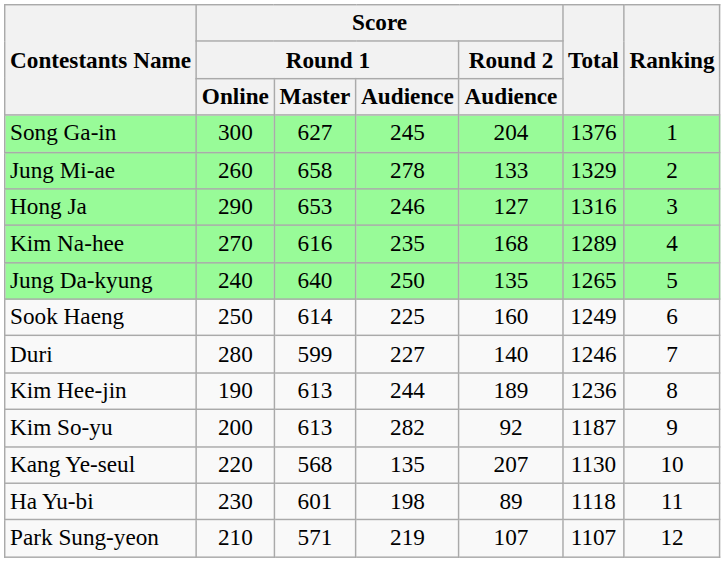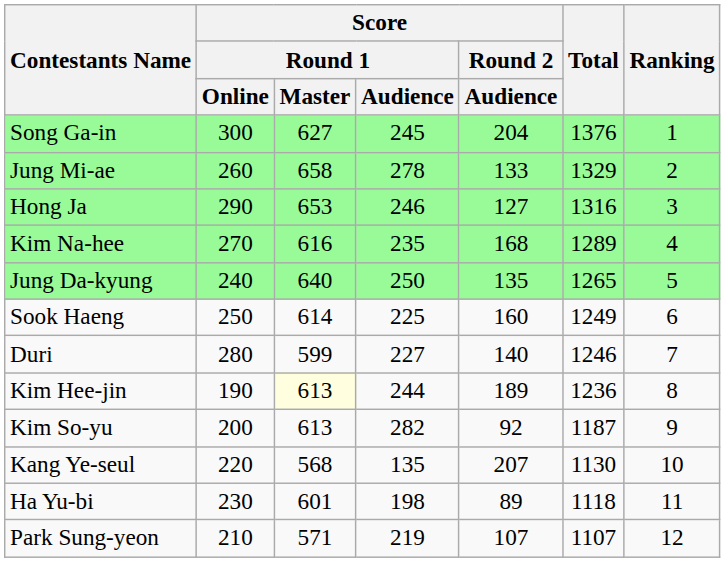(315, 390) no background -> (315, 390) lightyellow background
